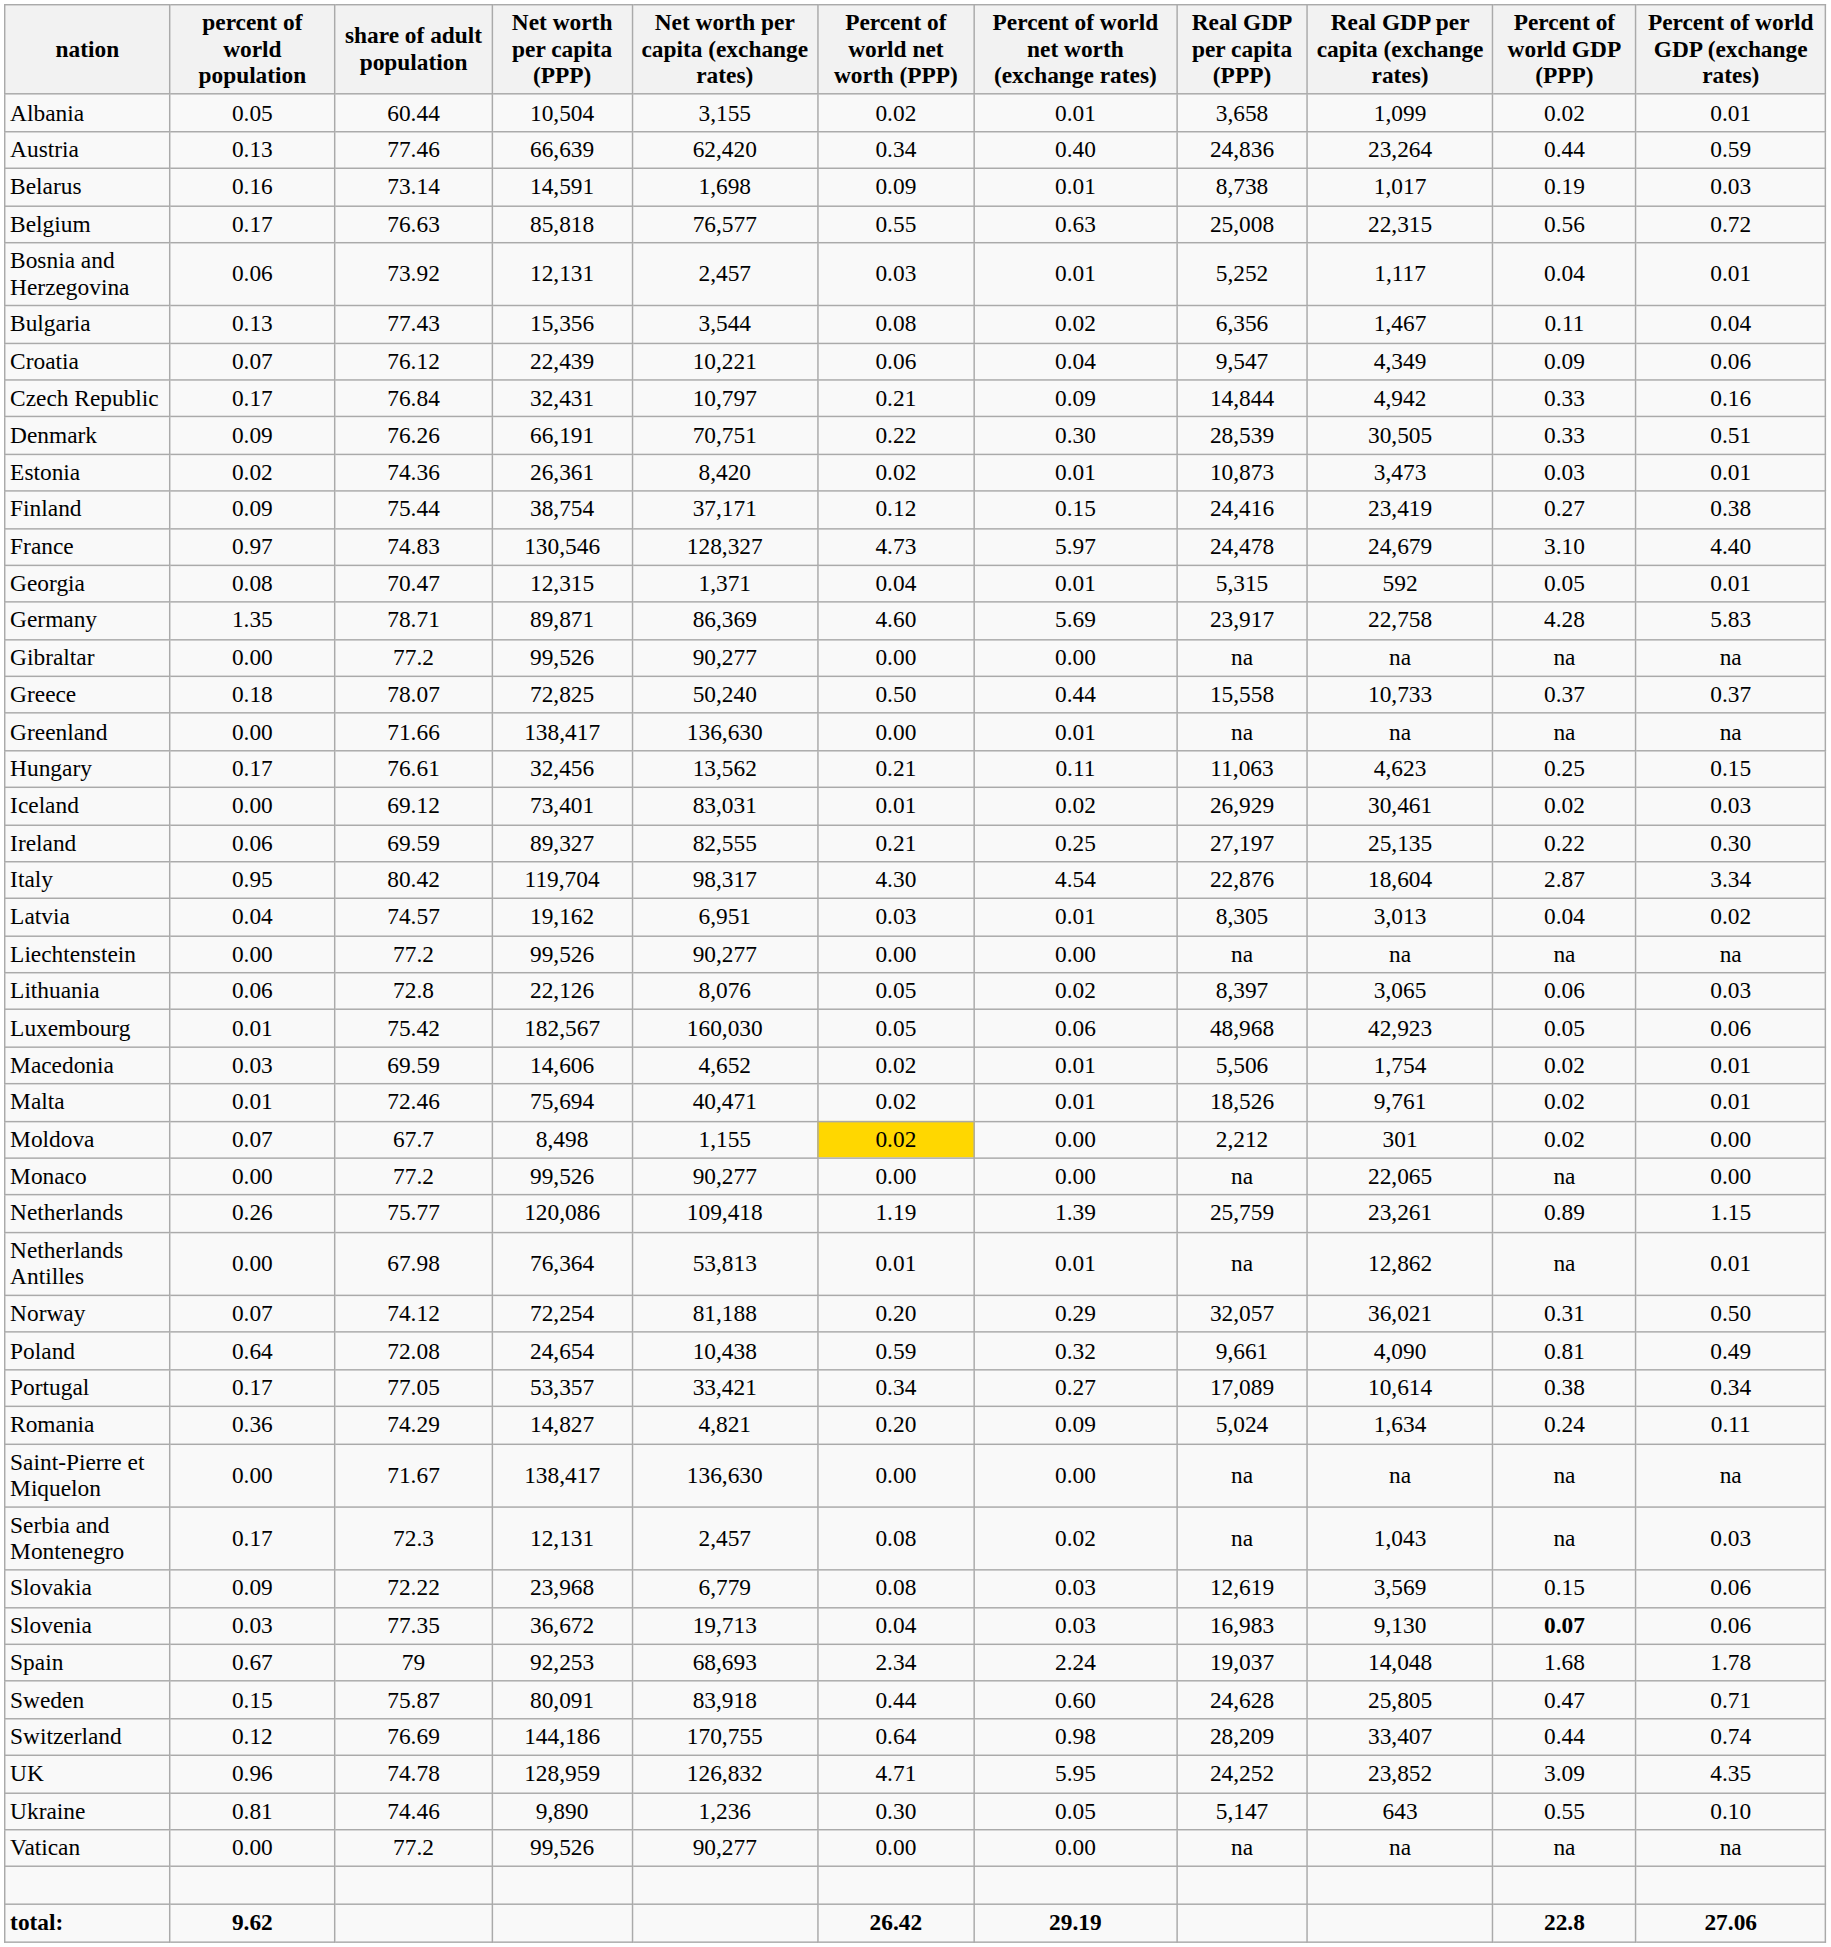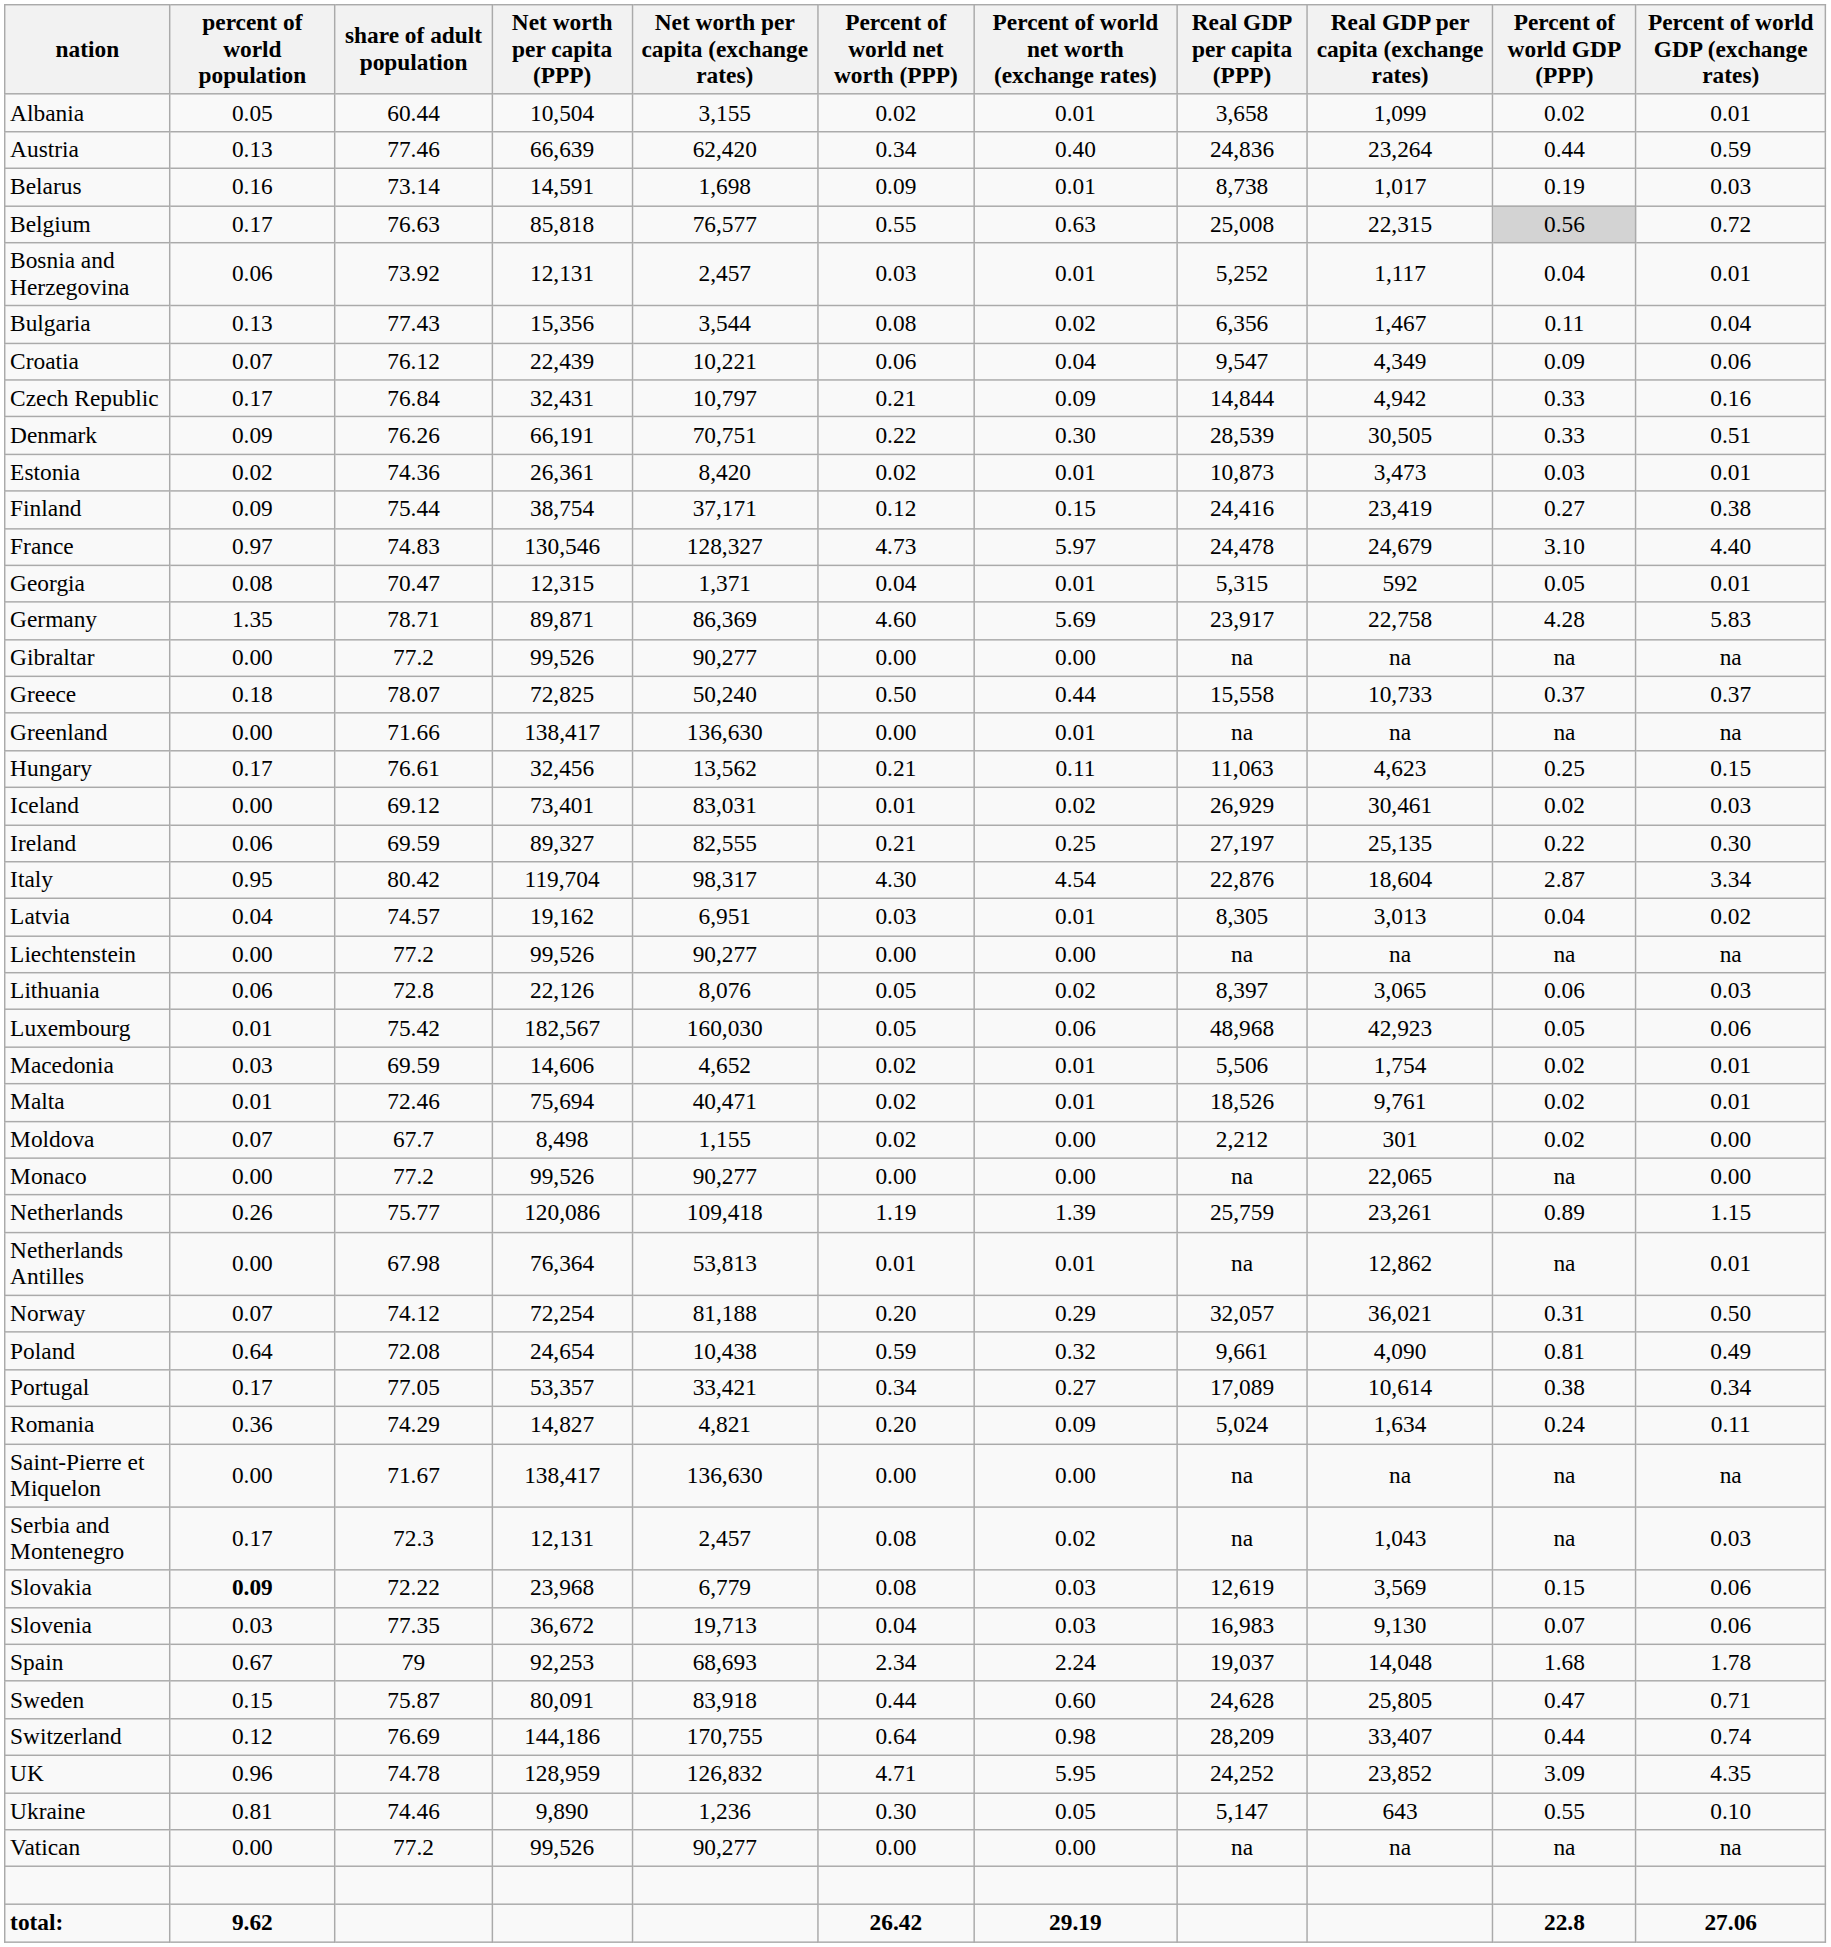(1564, 223) no background -> (1564, 223) lightgrey background
(896, 1139) gold background -> (896, 1139) no background
(252, 1588) normal -> (252, 1588) bold
(1564, 1625) bold -> (1564, 1625) normal
